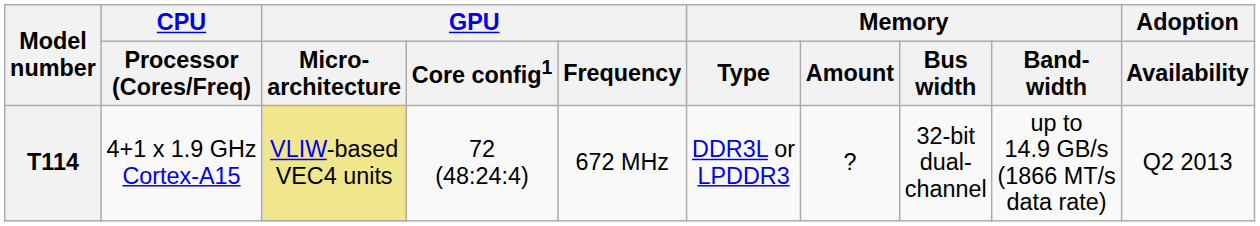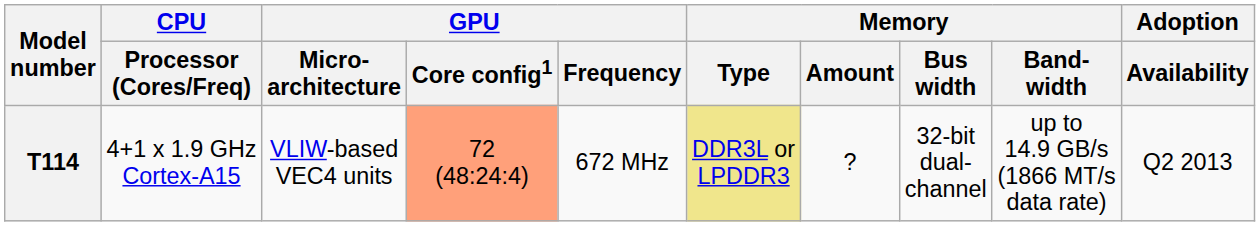(334, 162) khaki background -> (334, 162) no background
(482, 162) no background -> (482, 162) lightsalmon background
(744, 162) no background -> (744, 162) khaki background
